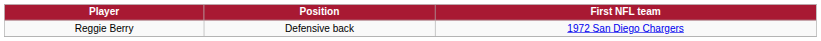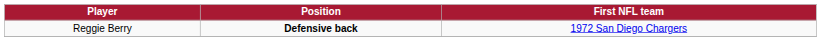(319, 28) normal -> (321, 28) bold
